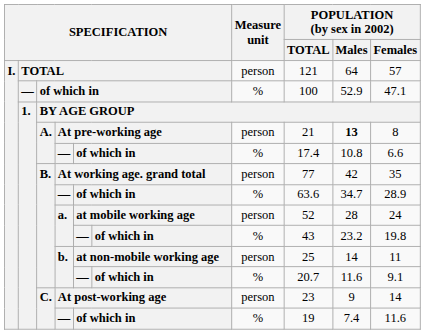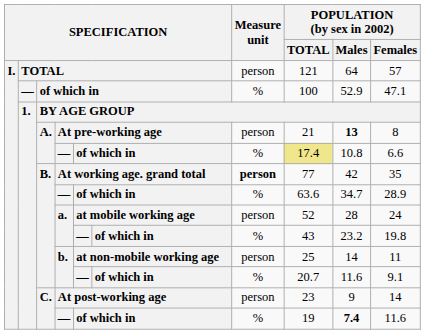(308, 152) no background -> (308, 152) khaki background
(258, 173) normal -> (258, 173) bold
(352, 318) normal -> (352, 318) bold
